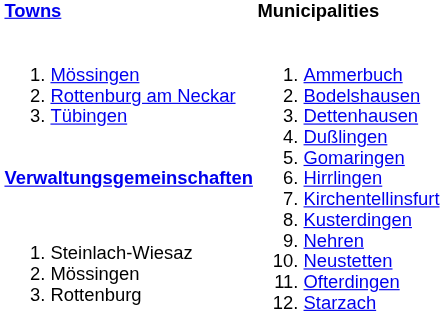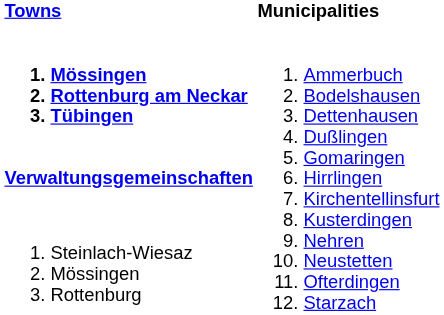(129, 96) normal -> (129, 96) bold
